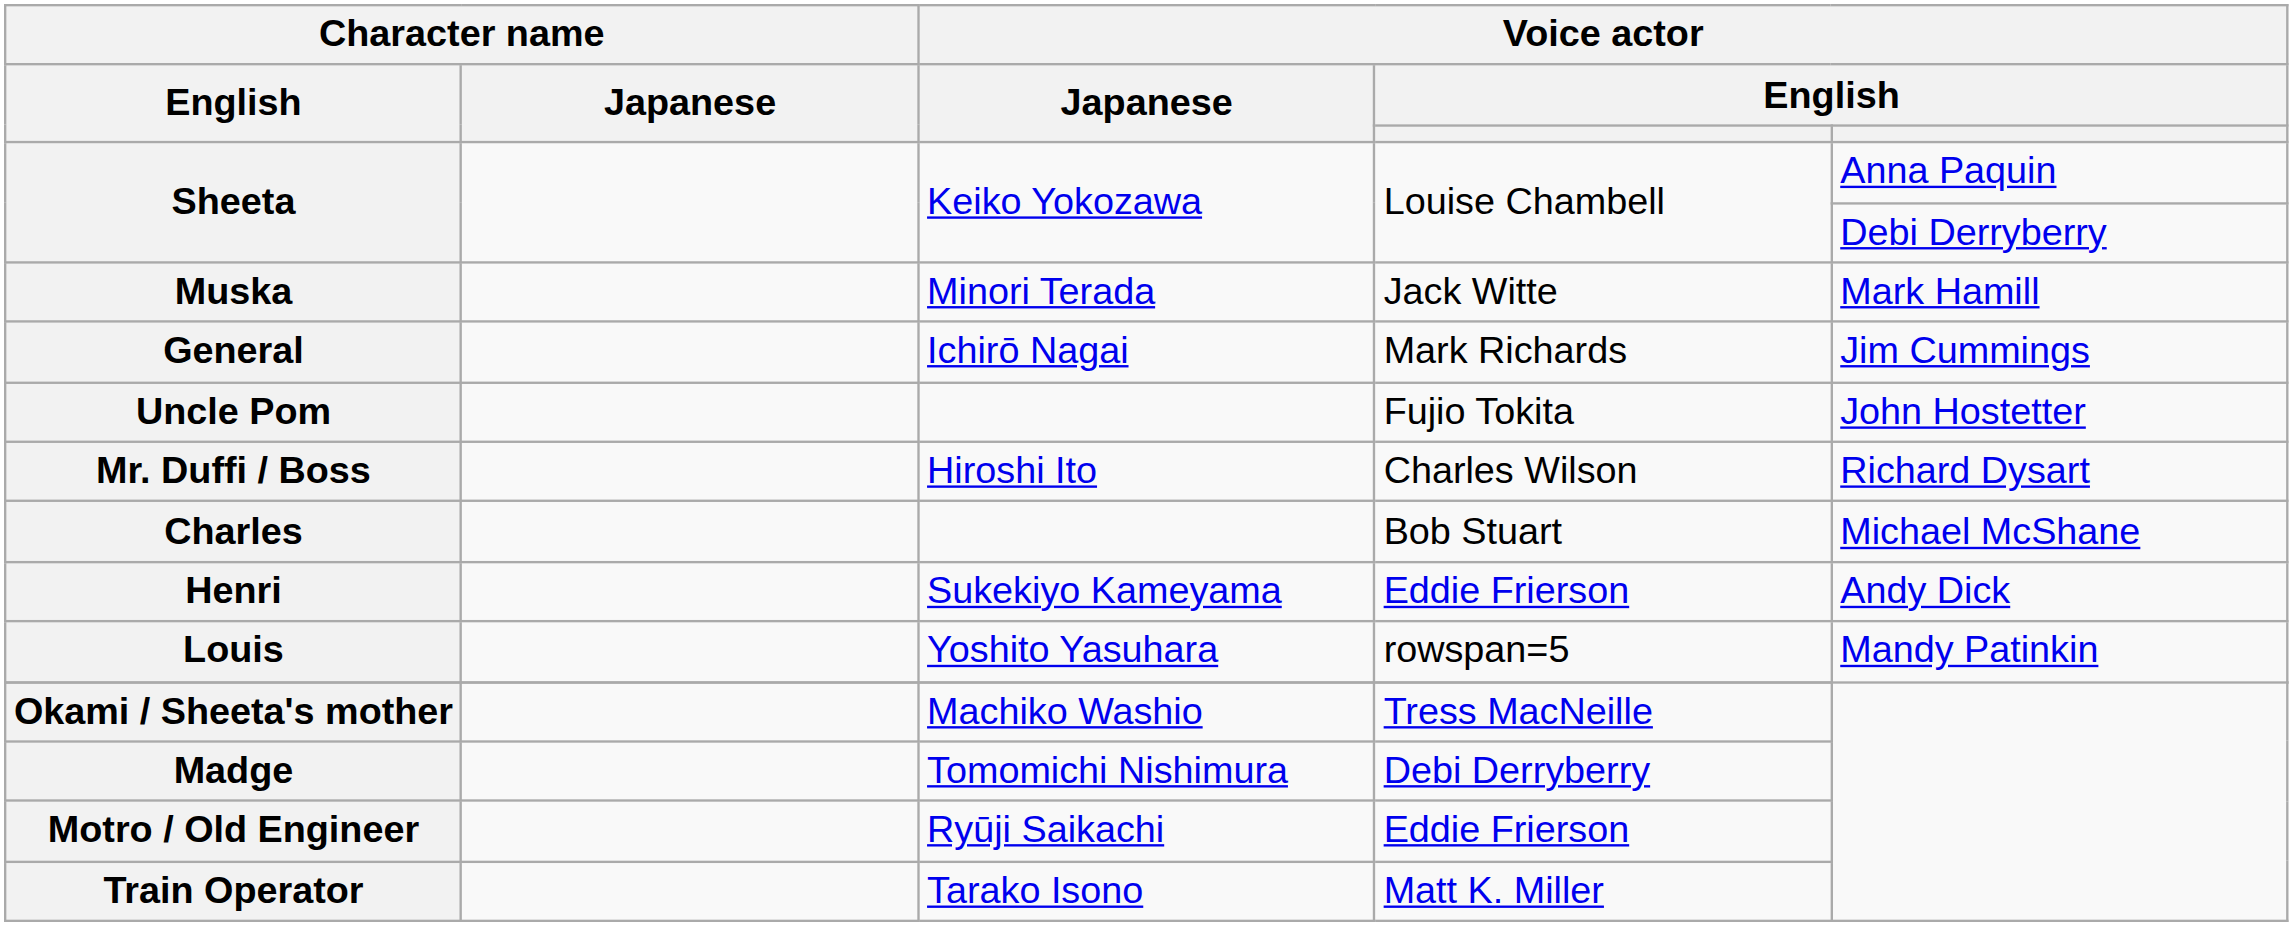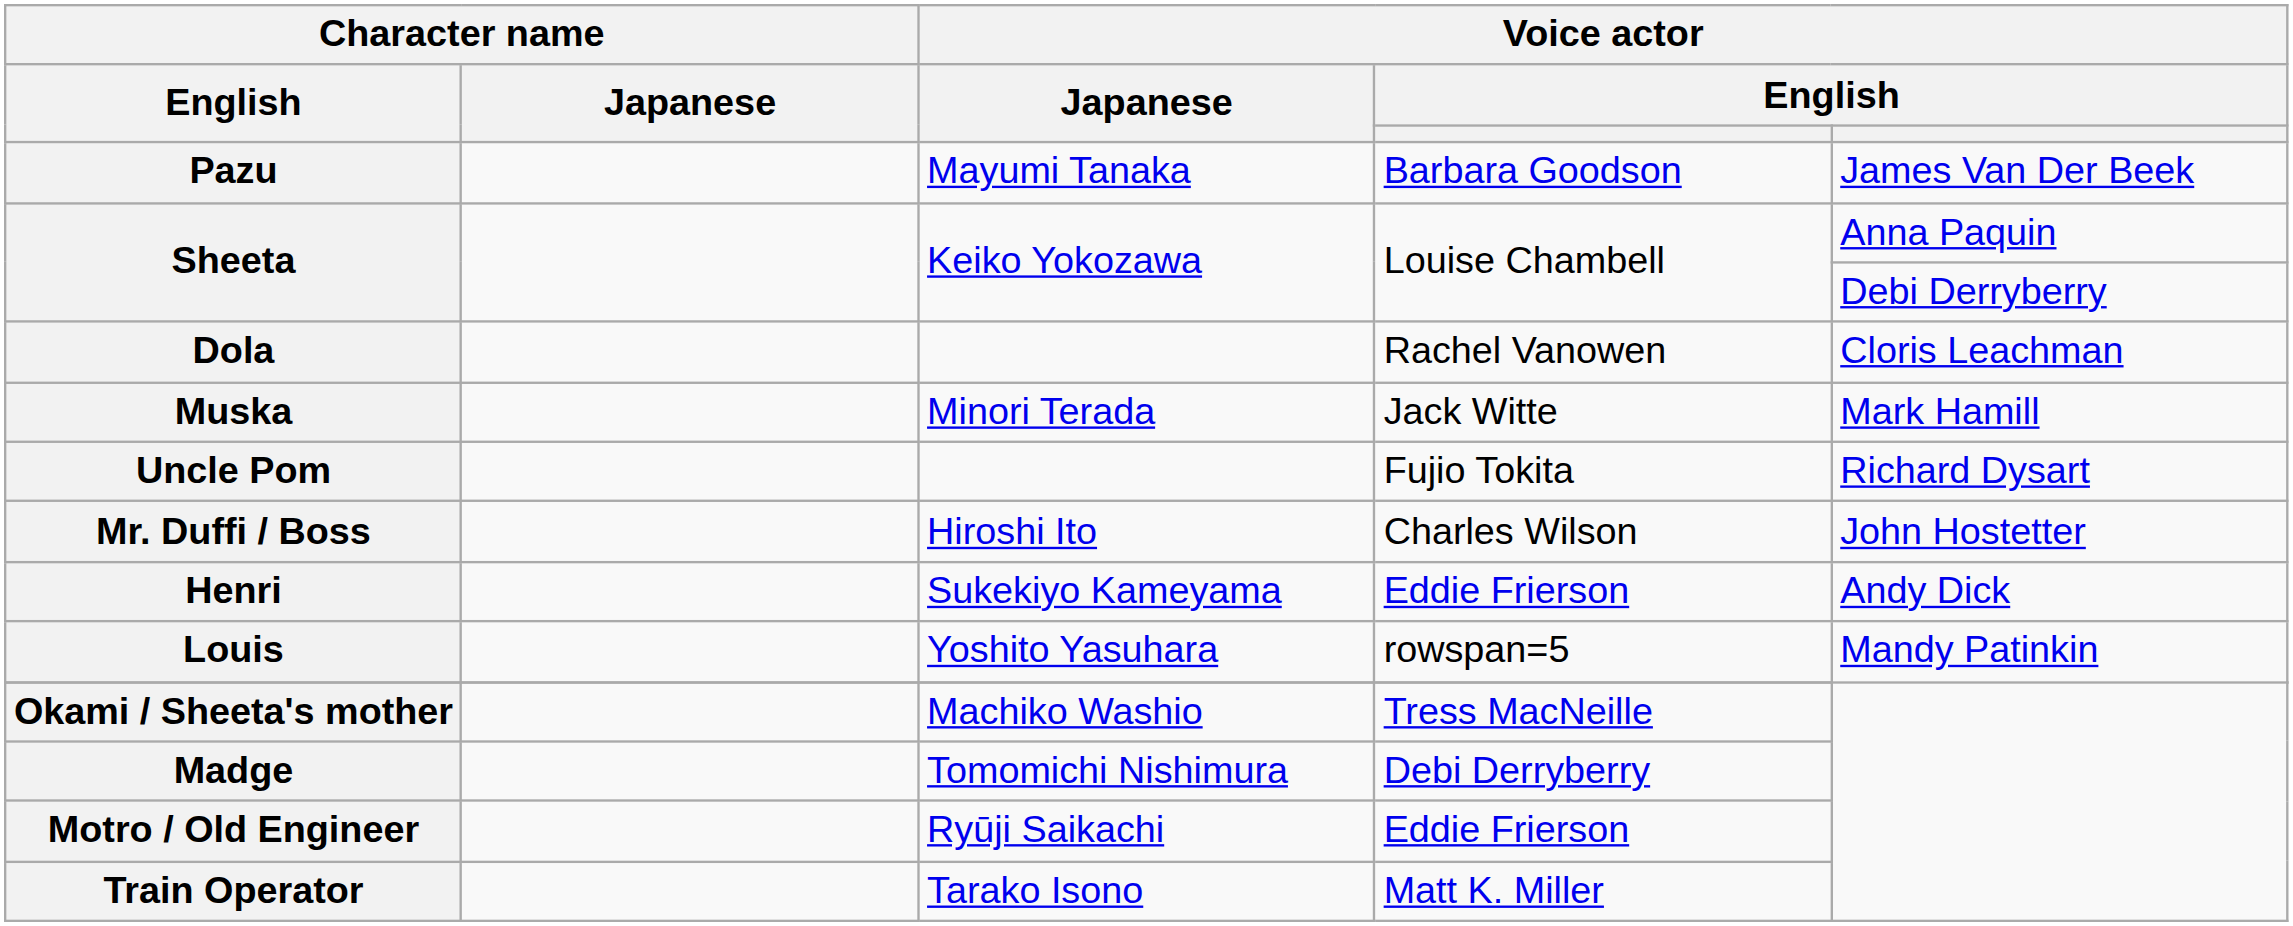+ row: (233, 171)
+ row: (233, 351)
- row: (233, 351)
(1963, 411) John Hostetter -> (1965, 471) Richard Dysart
(1965, 471) Richard Dysart -> (1963, 530) John Hostetter
- row: (233, 530)
